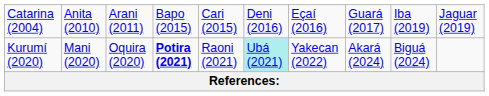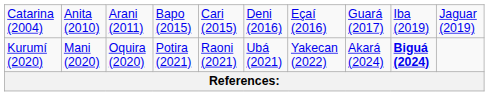(174, 54) bold -> (174, 54) normal
(265, 54) paleturquoise background -> (264, 54) no background
(412, 54) normal -> (411, 54) bold
